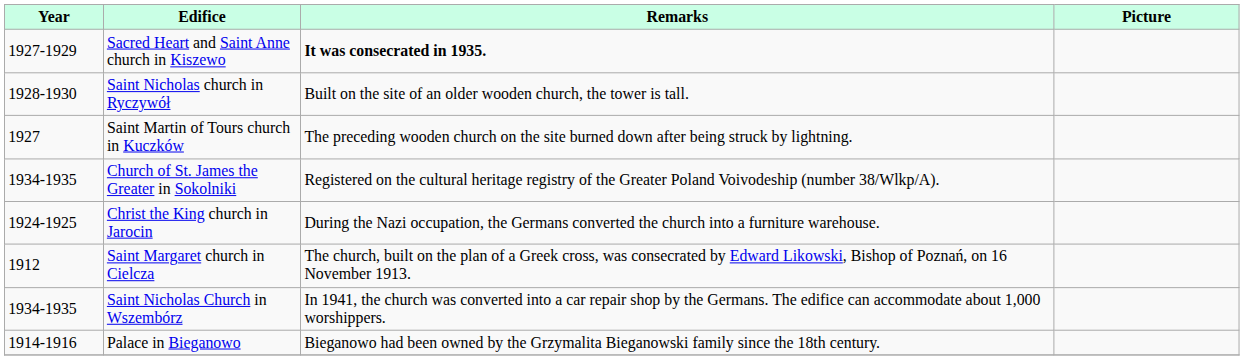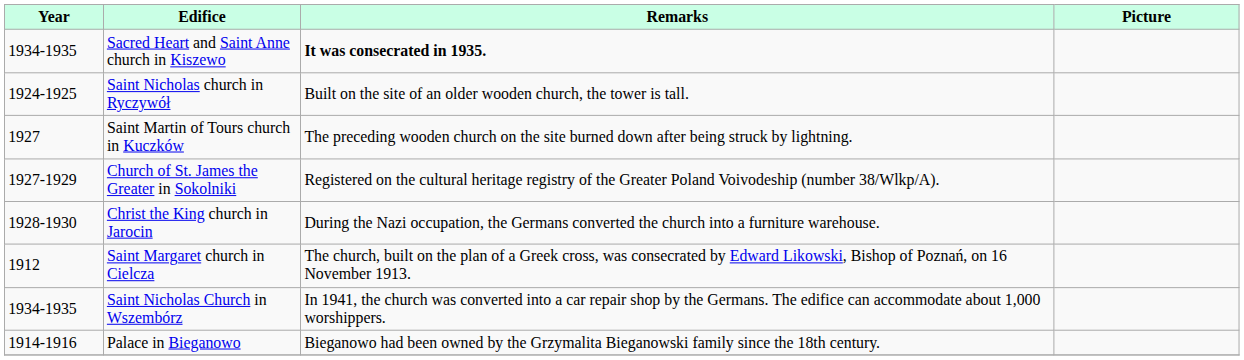(42, 51) 1927-1929 -> (42, 51) 1934-1935
(42, 94) 1928-1930 -> (42, 94) 1924-1925
(42, 179) 1934-1935 -> (42, 179) 1927-1929
(42, 222) 1924-1925 -> (42, 222) 1928-1930
